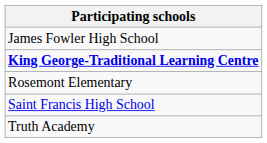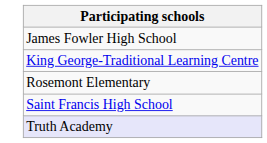(133, 60) bold -> (142, 60) normal
(51, 126) no background -> (69, 126) lavender background
